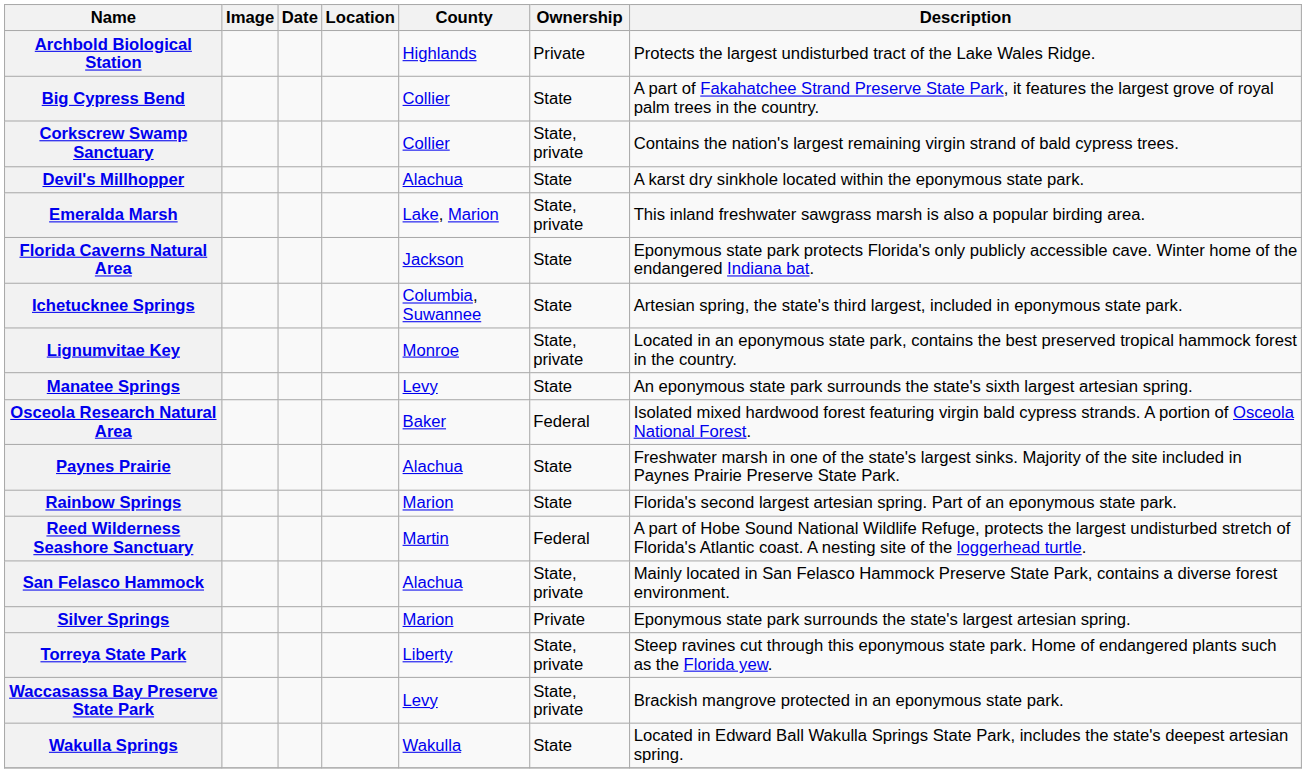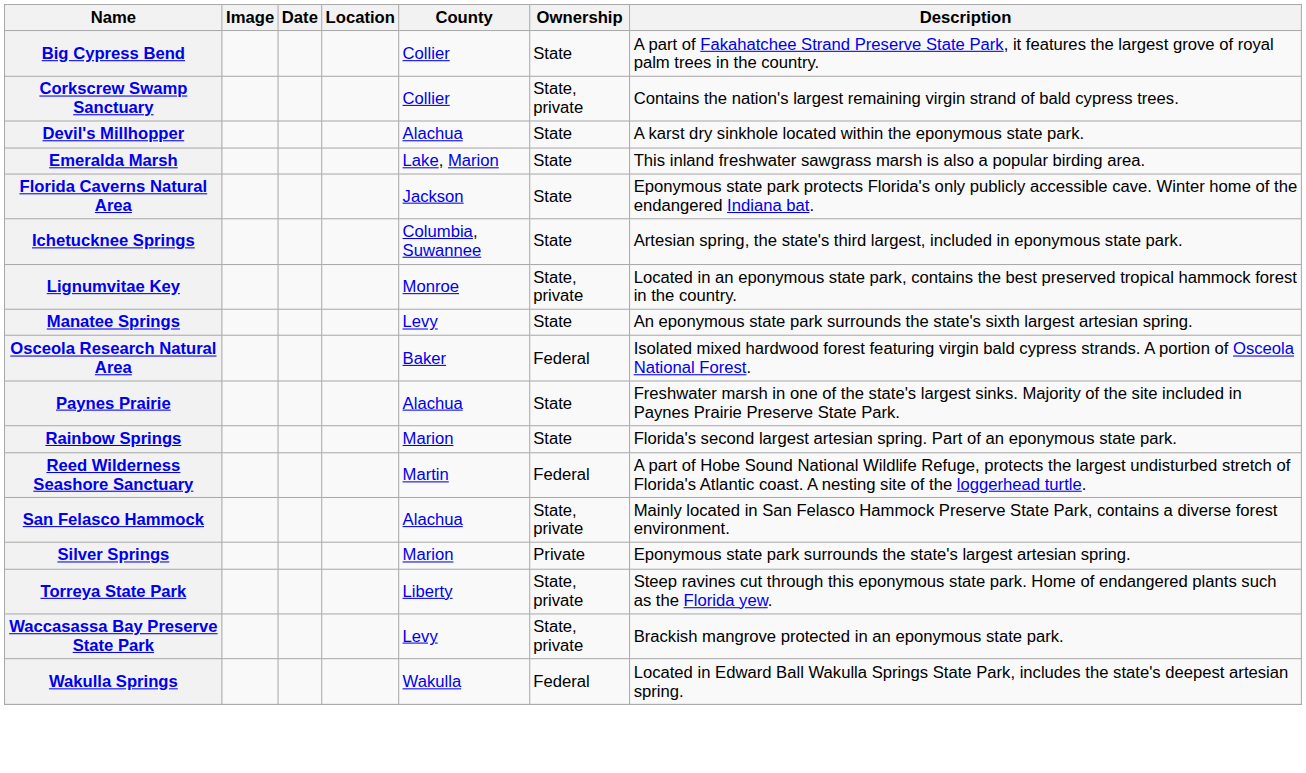- row: (113, 53)
(558, 215) State, private -> (553, 160) State
(553, 745) State -> (561, 681) Federal
